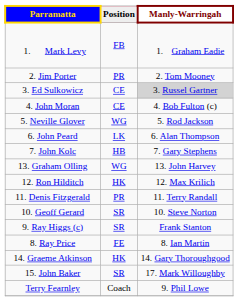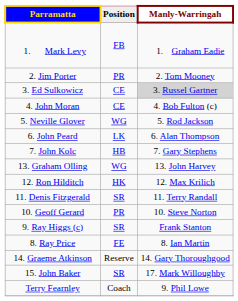(119, 197) PR -> (119, 197) SR
(119, 212) SR -> (119, 212) PR
(119, 257) HK -> (119, 257) Reserve
